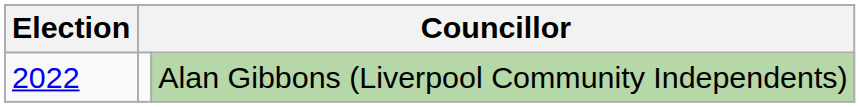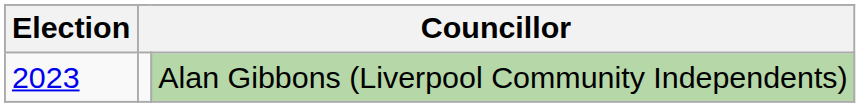(46, 76) 2022 -> (46, 76) 2023
